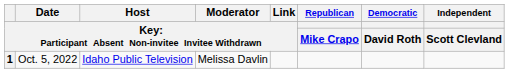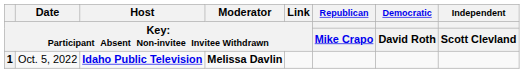(137, 59) normal -> (142, 59) bold
(233, 59) normal -> (245, 59) bold
